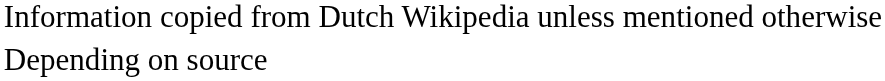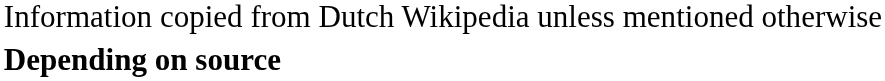(136, 59) normal -> (142, 59) bold
